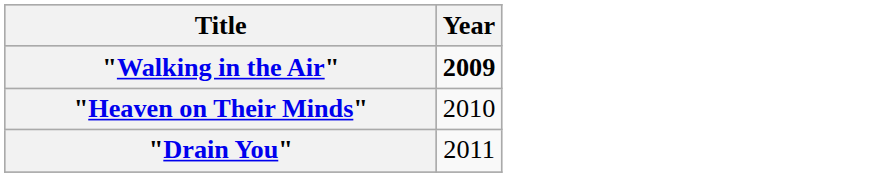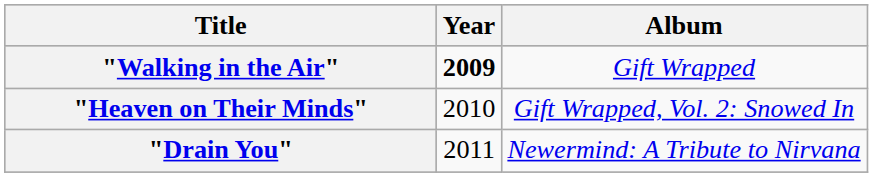+ column: (684, 25)
